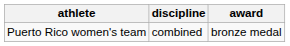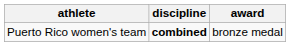(177, 32) normal -> (179, 32) bold
